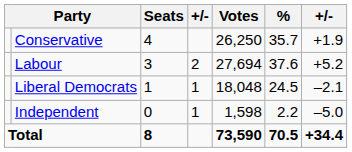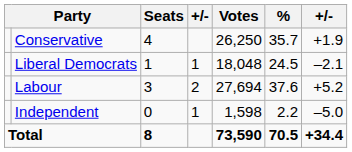rows swapped: (38, 64) <-> (76, 87)
